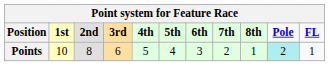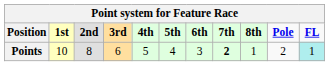(227, 51) normal -> (227, 51) bold
(283, 51) paleturquoise background -> (283, 51) no background
(312, 51) no background -> (312, 51) paleturquoise background
